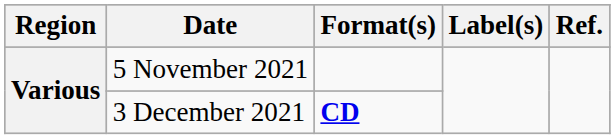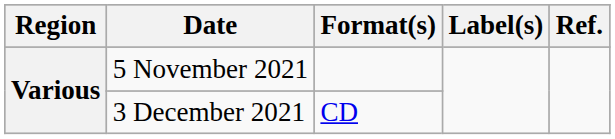(340, 111) bold -> (339, 111) normal
